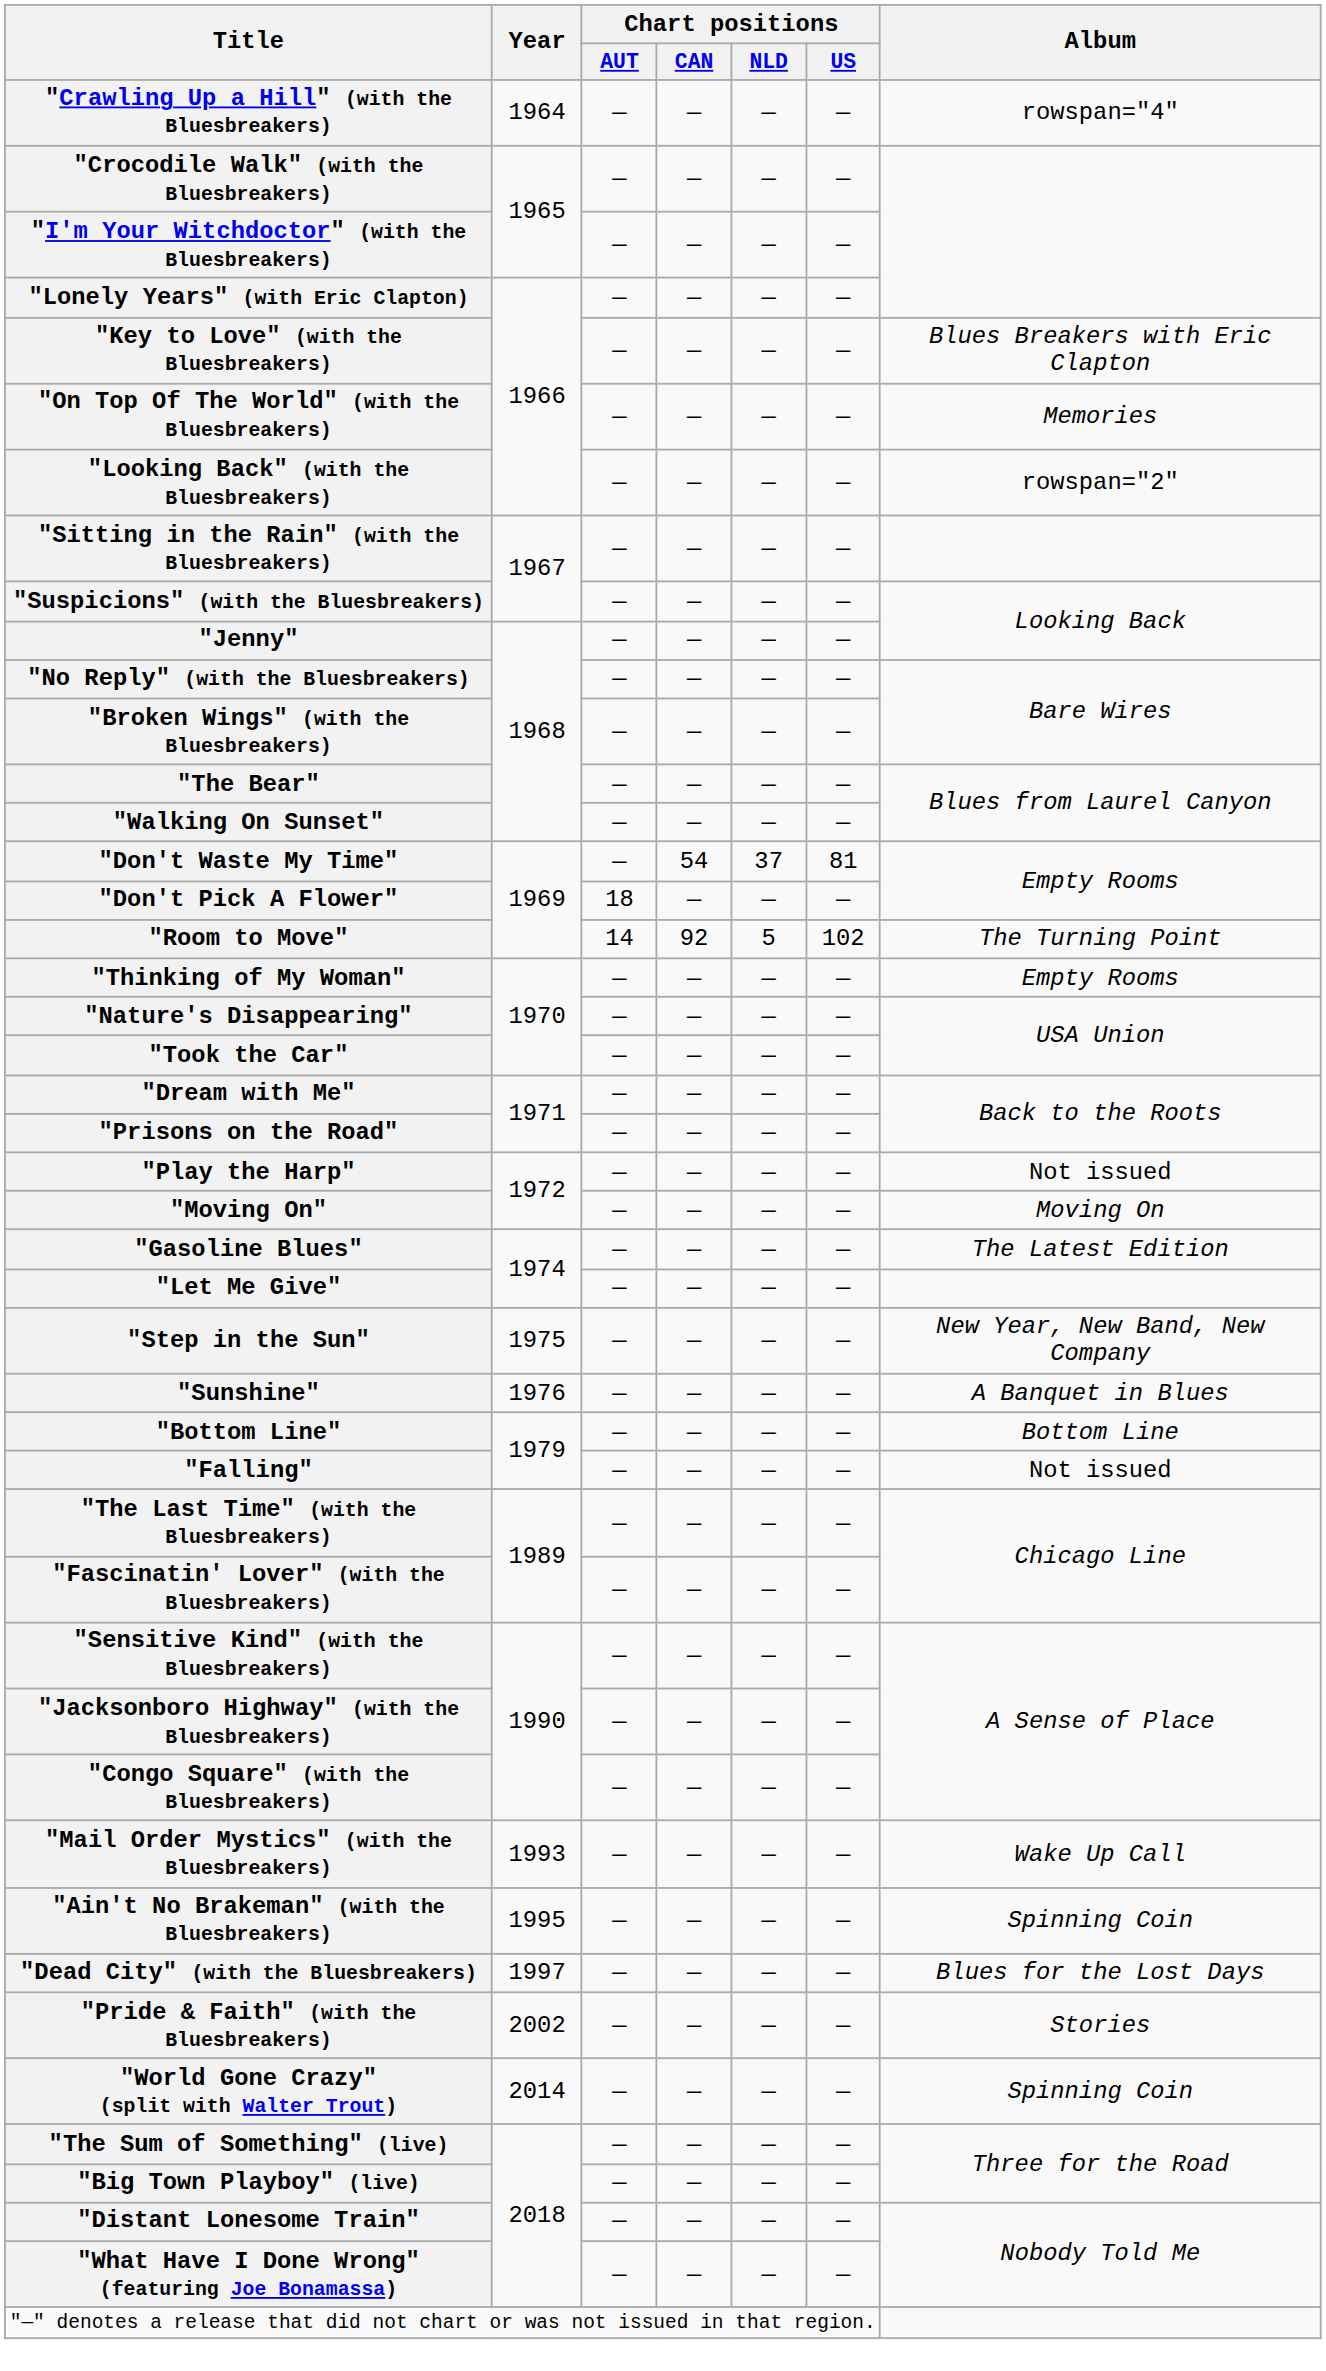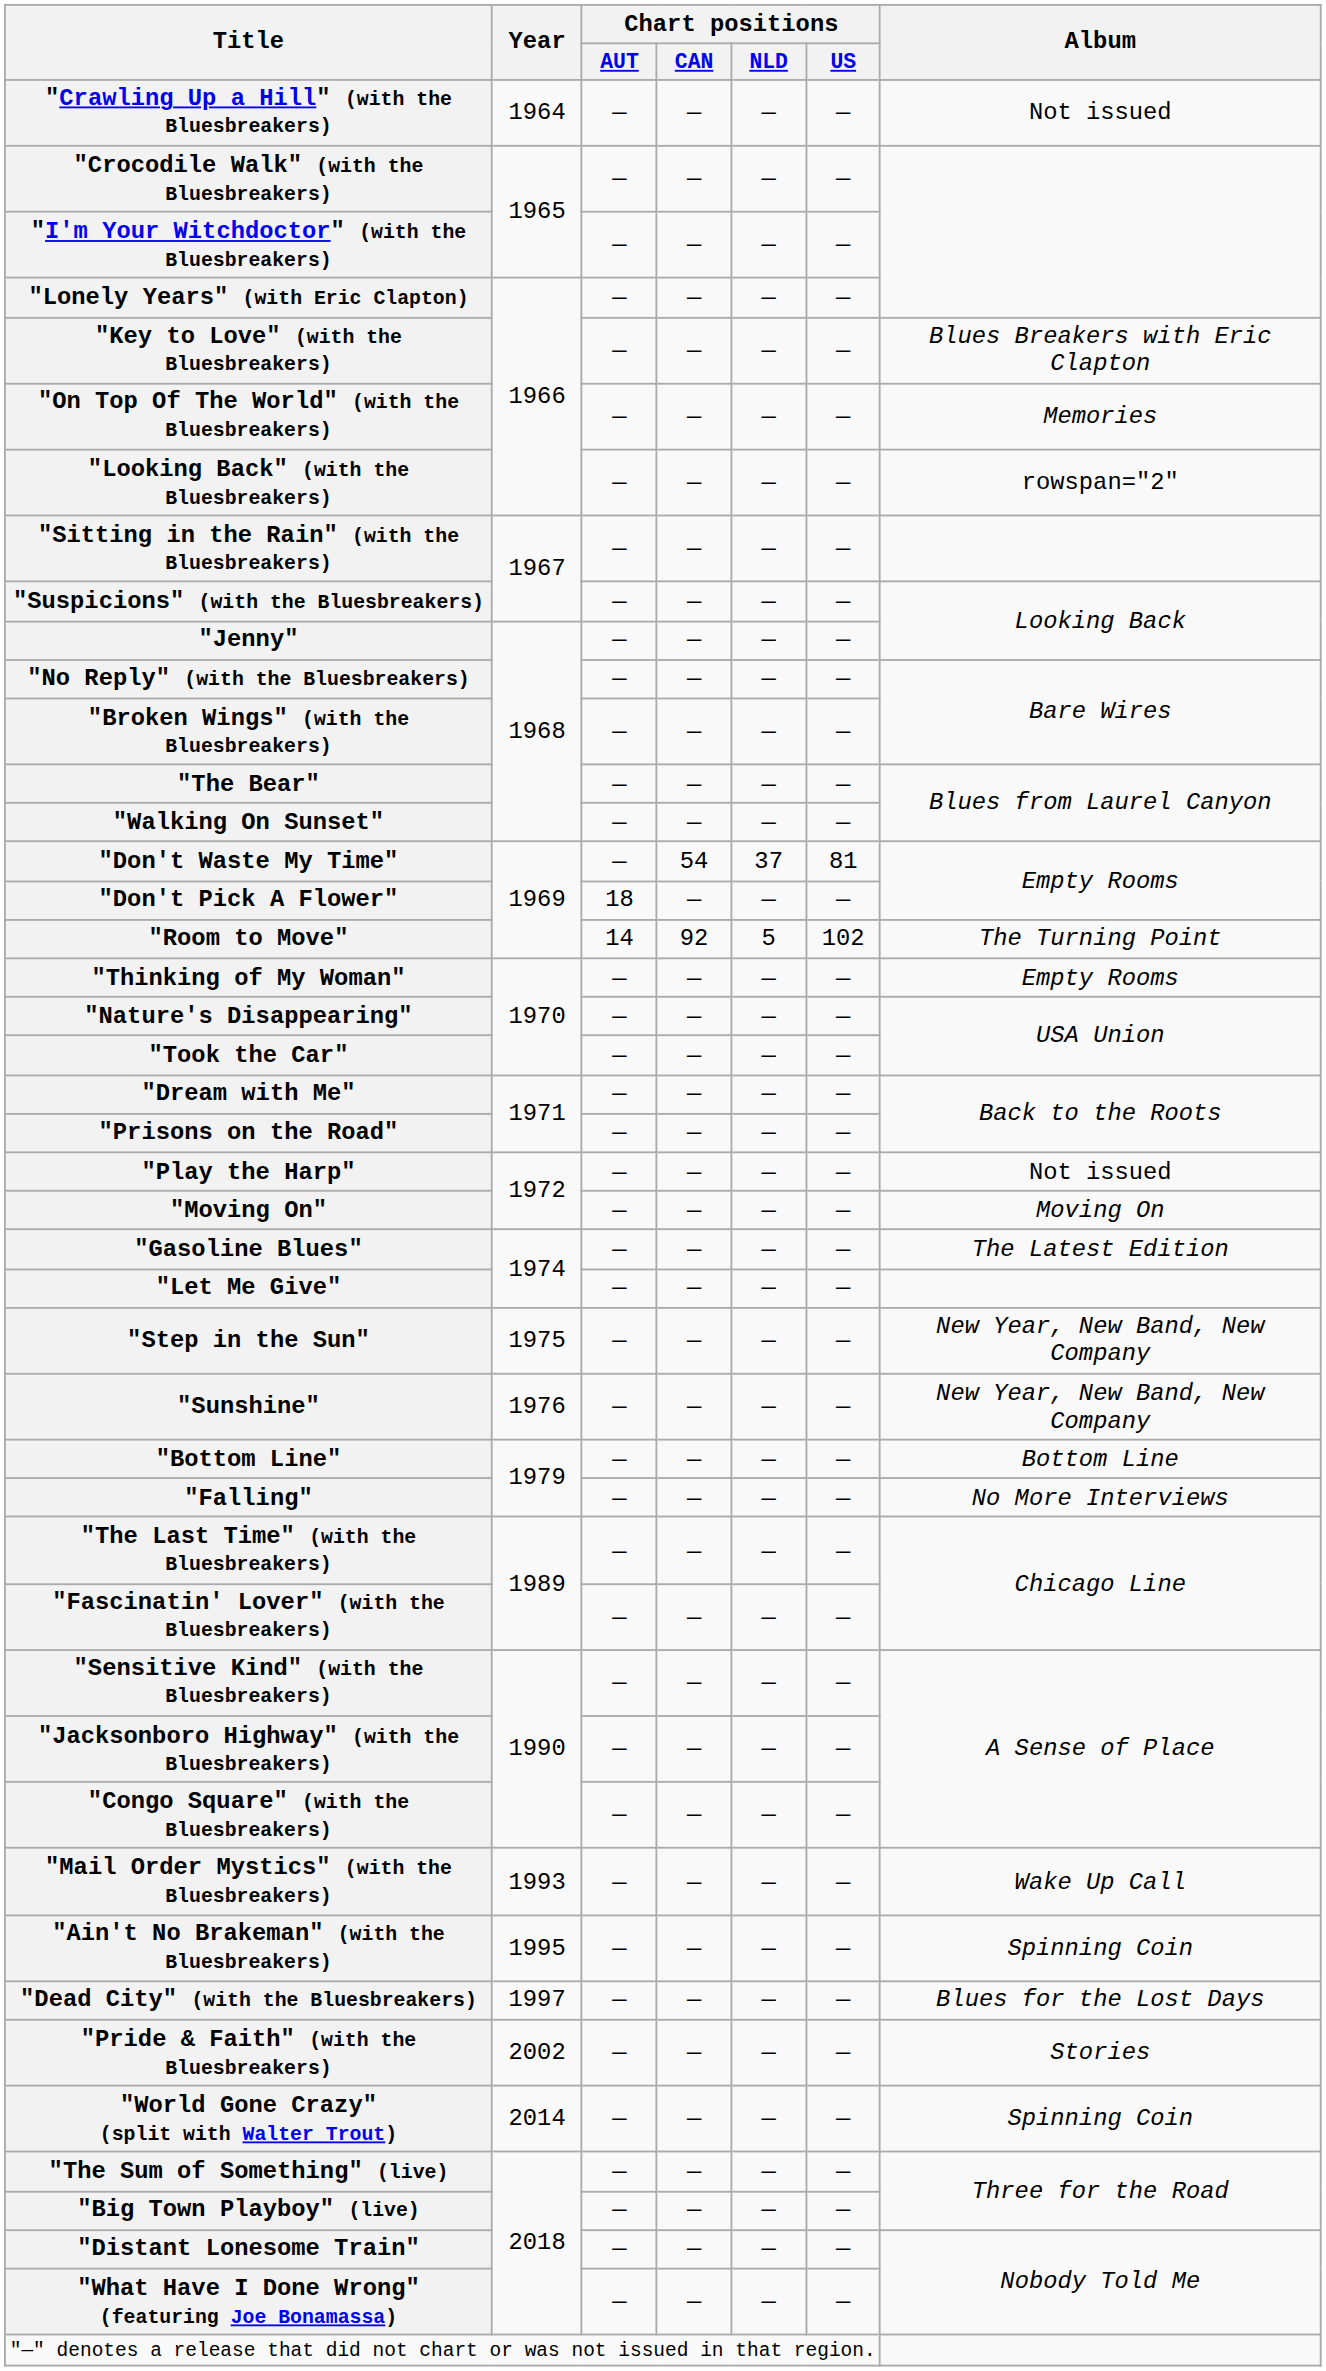(1100, 113) rowspan="4" -> (1100, 113) Not issued
(1100, 1393) A Banquet in Blues -> (1100, 1407) New Year, New Band, New Company
(1100, 1471) Not issued -> (1100, 1498) No More Interviews
